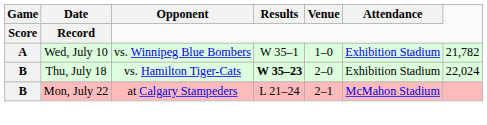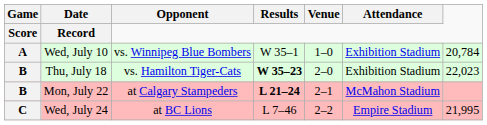(463, 52) 21,782 -> (463, 52) 20,784
(463, 71) 22,024 -> (463, 71) 22,023
(279, 91) normal -> (279, 91) bold
+ row: (76, 110)
